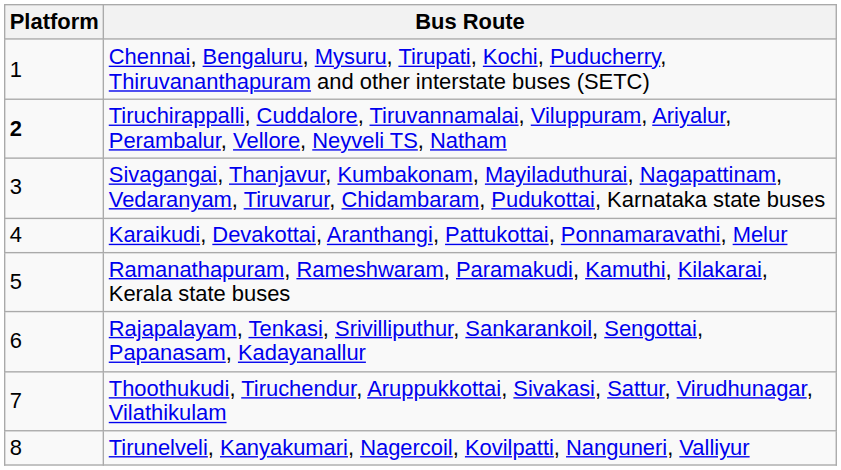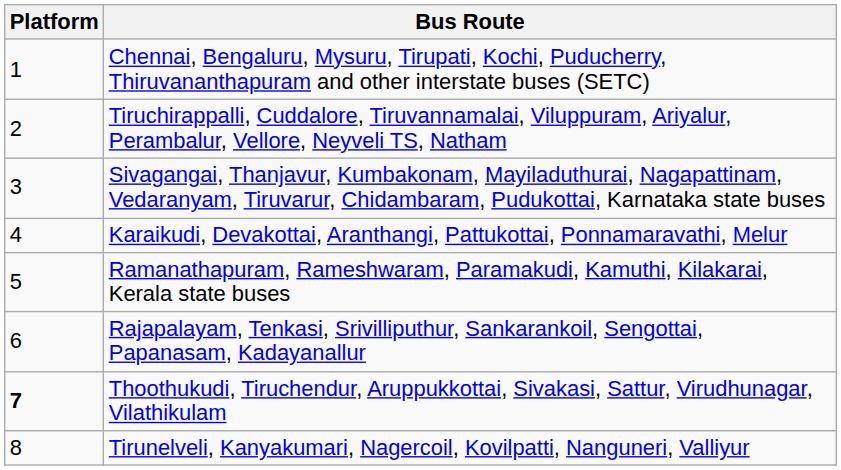(16, 128) bold -> (16, 128) normal
(16, 400) normal -> (16, 400) bold
